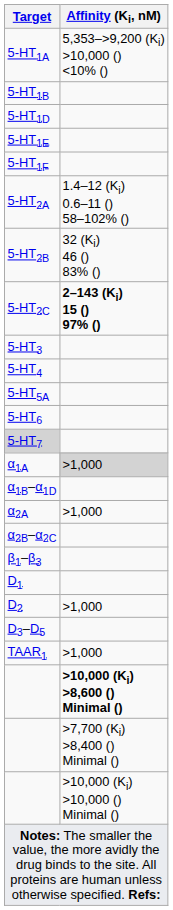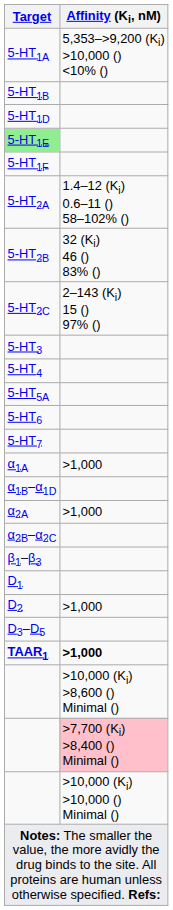(28, 140) no background -> (28, 140) lightgreen background
(93, 309) bold -> (92, 309) normal
(25, 441) lightgrey background -> (25, 441) no background
(82, 465) lightgrey background -> (82, 465) no background
(27, 653) normal -> (28, 653) bold
(82, 653) normal -> (82, 653) bold
(98, 691) bold -> (98, 691) normal
(94, 745) no background -> (94, 745) pink background
